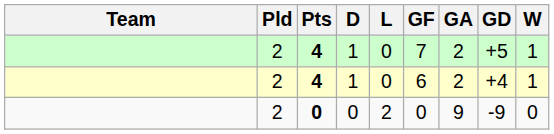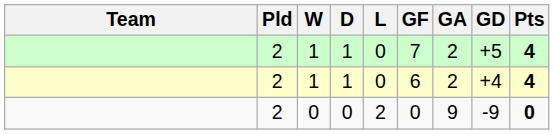columns swapped: (532, 19) <-> (317, 19)
